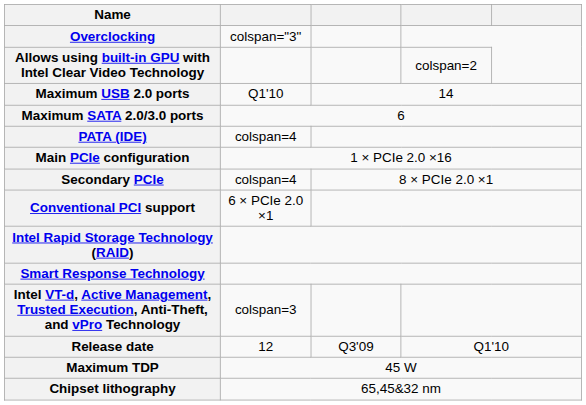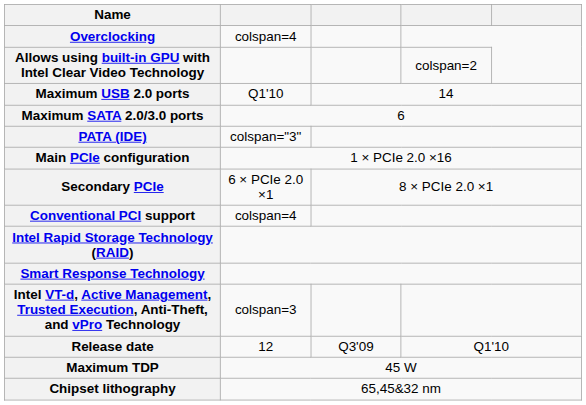(266, 36) colspan="3" -> (266, 36) colspan=4
(266, 136) colspan=4 -> (266, 136) colspan="3"
(266, 179) colspan=4 -> (266, 187) 6 × PCIe 2.0 ×1
(266, 208) 6 × PCIe 2.0 ×1 -> (266, 215) colspan=4
